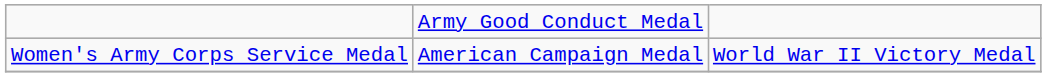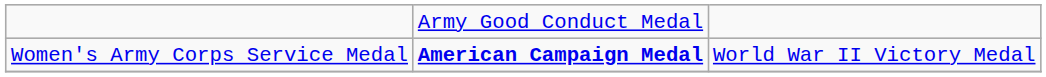(560, 55) normal -> (560, 55) bold
